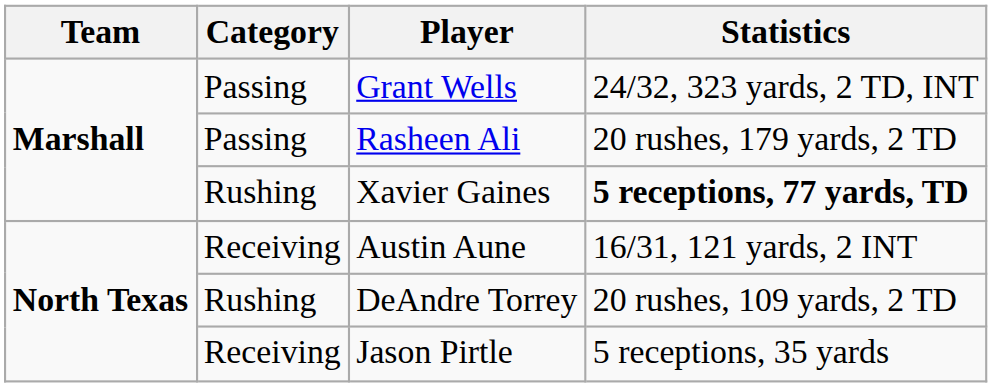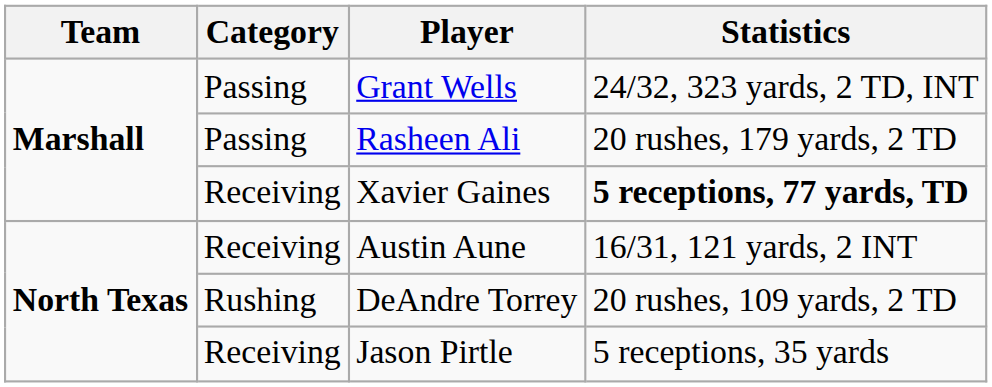(260, 192) Rushing -> (272, 192) Receiving
